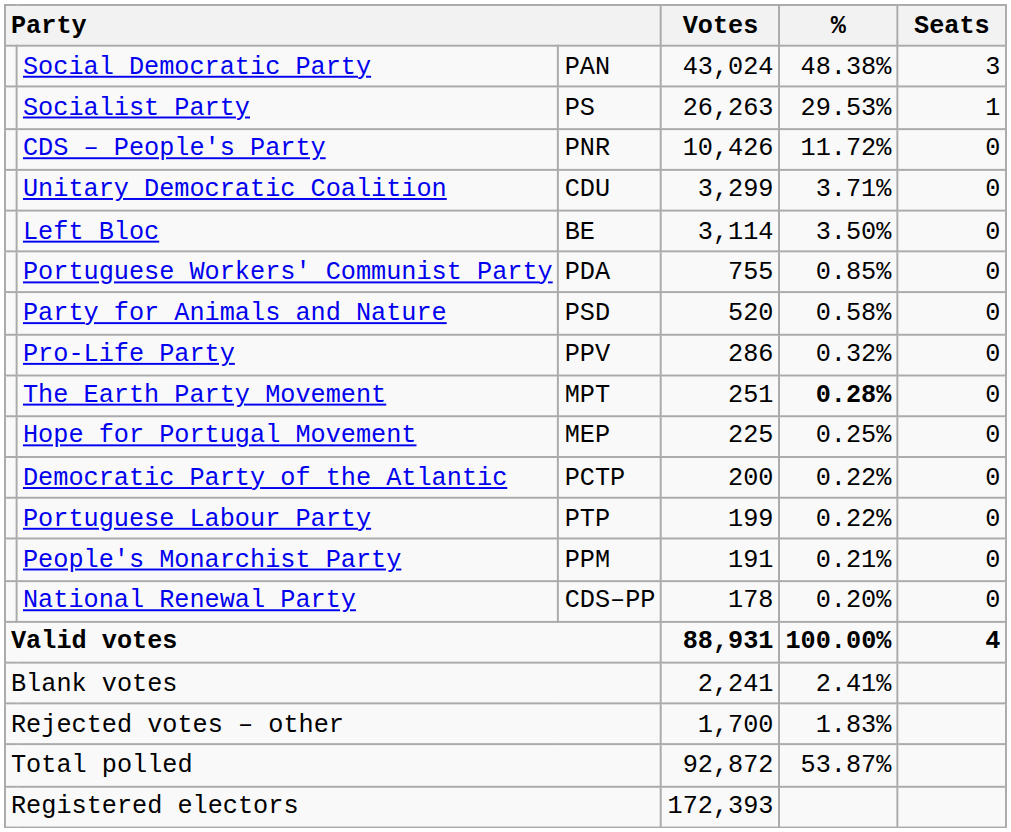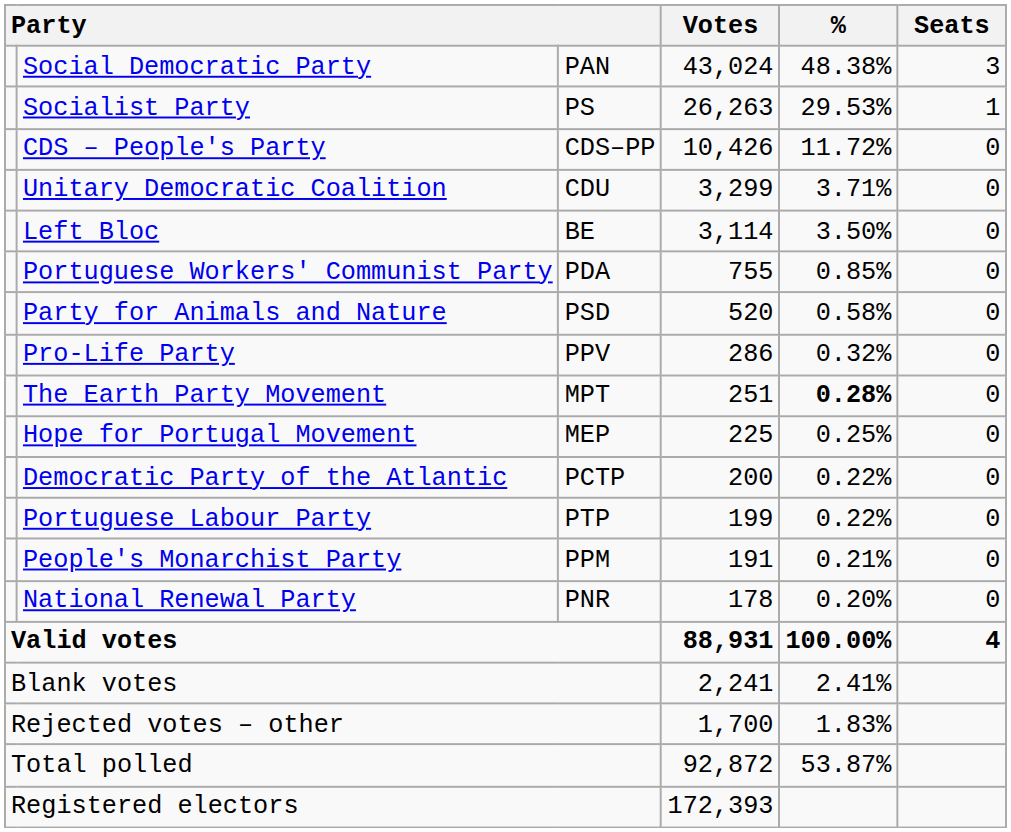(587, 149) PNR -> (610, 149) CDS–PP
(610, 601) CDS–PP -> (587, 601) PNR
